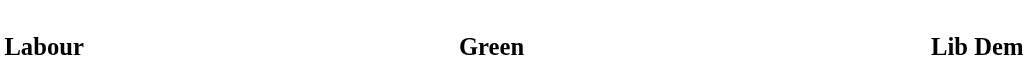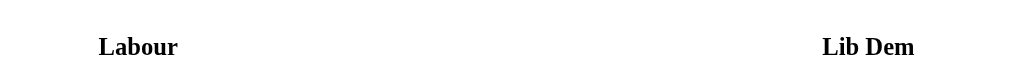- column: (492, 13)
